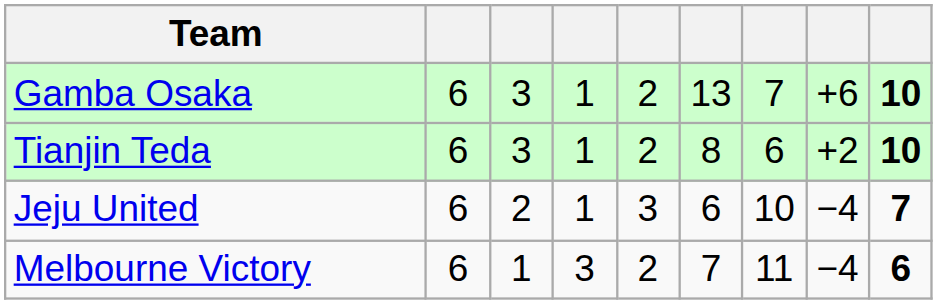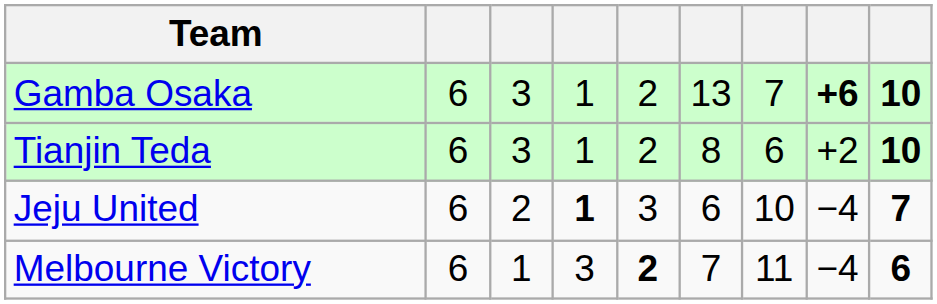(837, 92) normal -> (837, 92) bold
(585, 209) normal -> (585, 209) bold
(648, 268) normal -> (648, 268) bold
